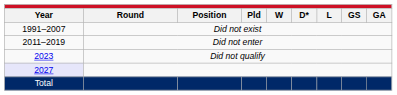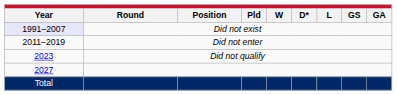(44, 29) no background -> (44, 29) lavender background
(44, 70) lavender background -> (44, 70) no background
